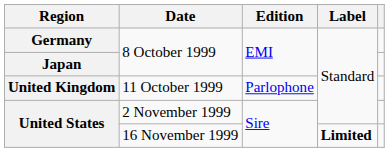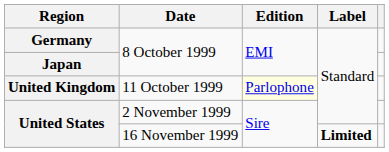(280, 87) no background -> (280, 87) lightyellow background
